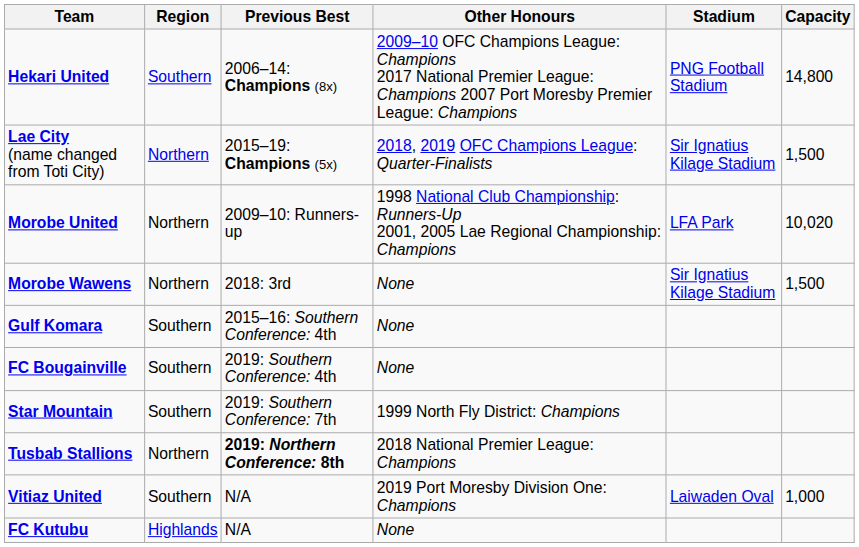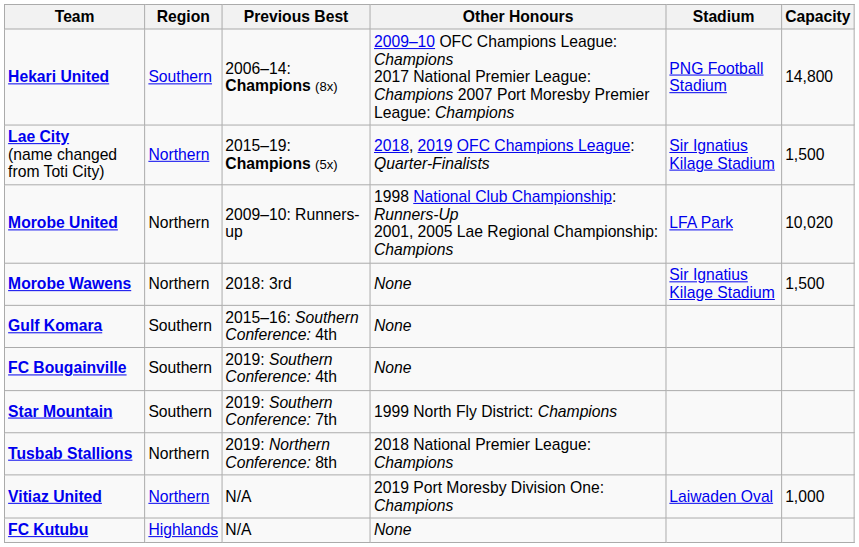(285, 454) bold -> (281, 454) normal
(180, 496) Southern -> (179, 496) Northern
